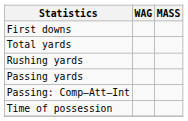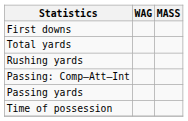rows swapped: (45, 77) <-> (68, 93)
